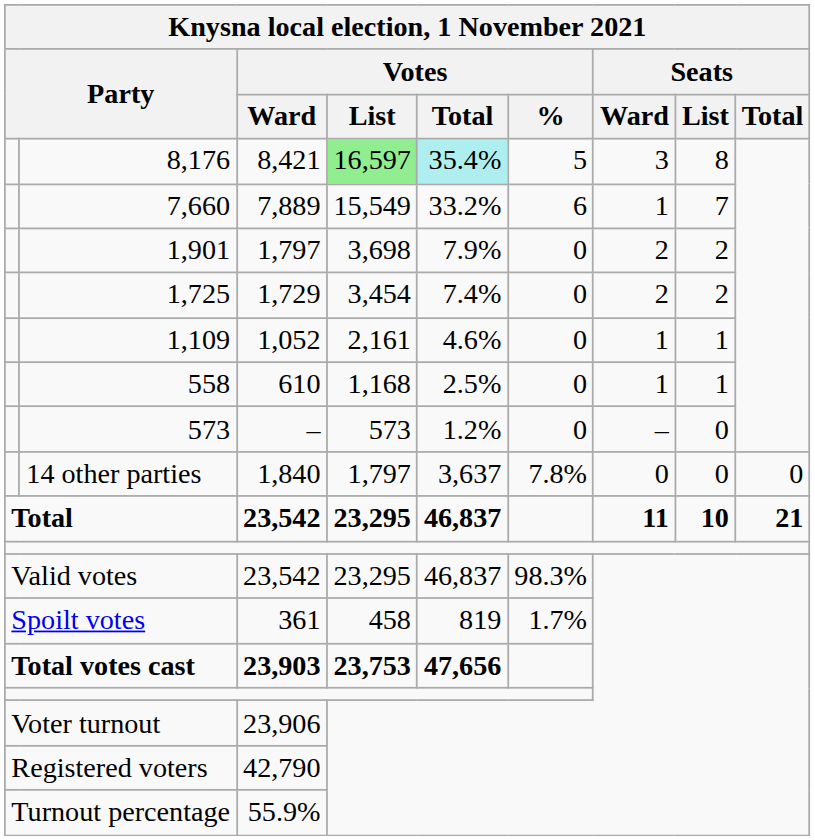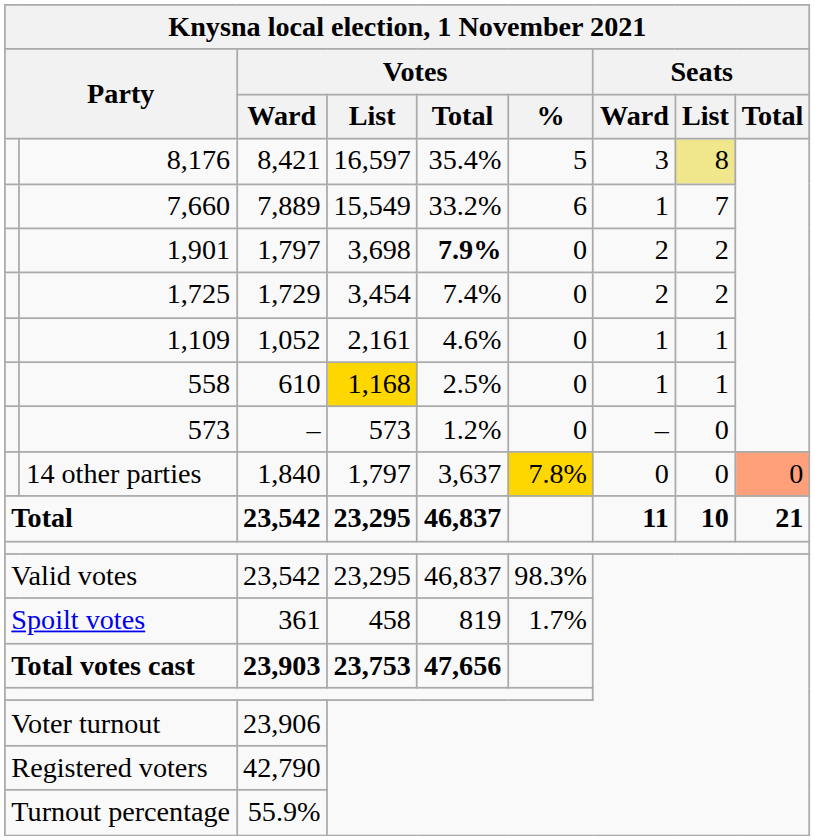(372, 160) lightgreen background -> (372, 160) no background
(465, 160) paleturquoise background -> (465, 160) no background
(722, 160) no background -> (722, 160) khaki background
(472, 250) normal -> (470, 250) bold
(379, 384) no background -> (379, 384) gold background
(558, 473) no background -> (558, 473) gold background
(796, 473) no background -> (796, 473) lightsalmon background
